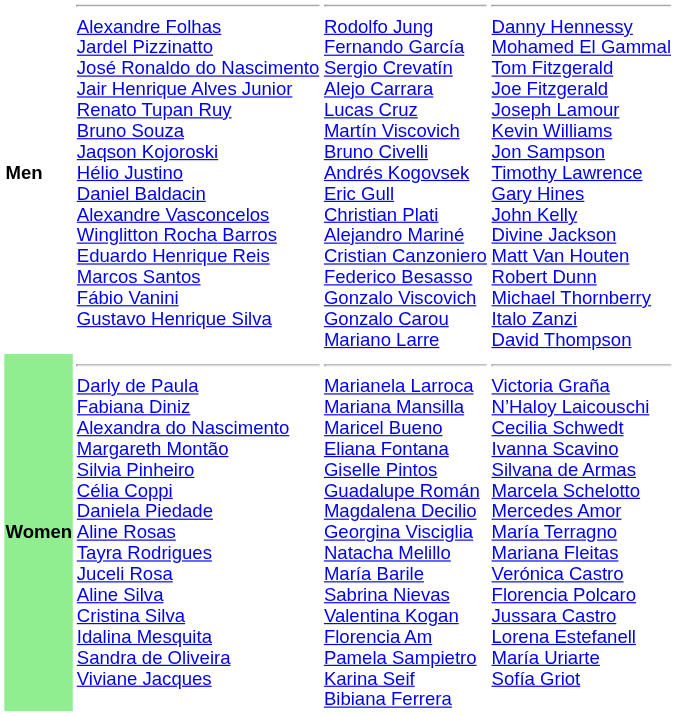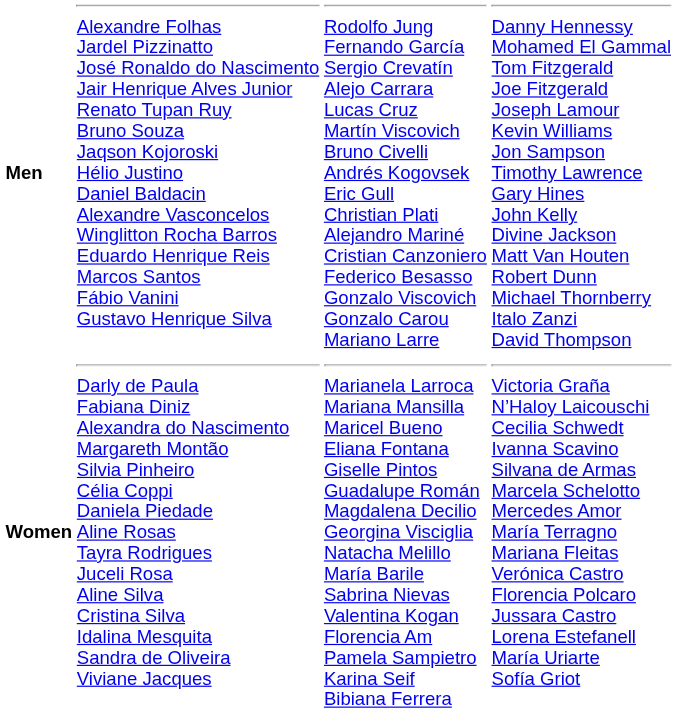(39, 532) lightgreen background -> (39, 532) no background
